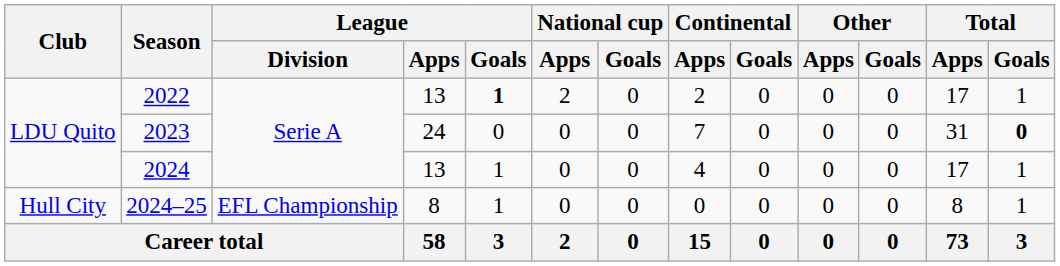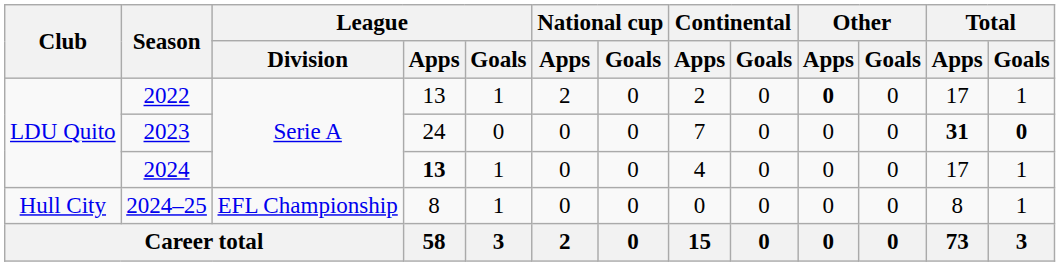(498, 95) bold -> (498, 95) normal
(828, 95) normal -> (828, 95) bold
(957, 132) normal -> (957, 132) bold
(434, 168) normal -> (434, 168) bold
